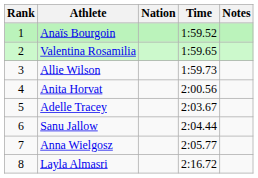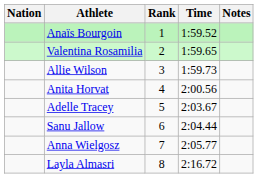columns swapped: (21, 13) <-> (158, 13)
